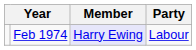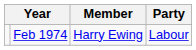(108, 34) lavender background -> (108, 34) no background
